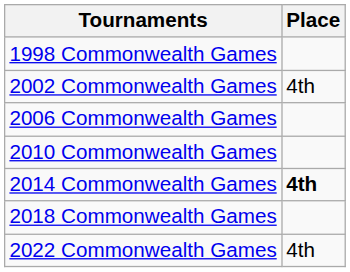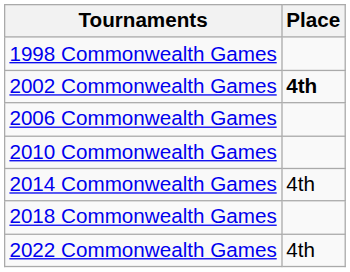(301, 86) normal -> (302, 86) bold
(302, 184) bold -> (301, 184) normal
